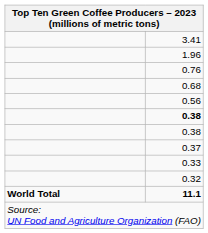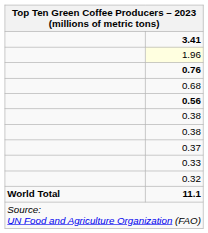(191, 39) normal -> (191, 39) bold
(191, 54) no background -> (191, 54) lightyellow background
(191, 70) normal -> (191, 70) bold
(191, 101) normal -> (191, 101) bold
(191, 116) bold -> (191, 116) normal
